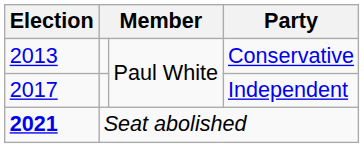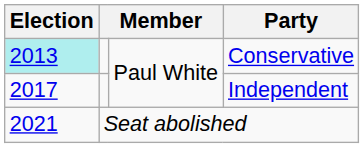(34, 55) no background -> (34, 55) paleturquoise background
(34, 124) bold -> (34, 124) normal
